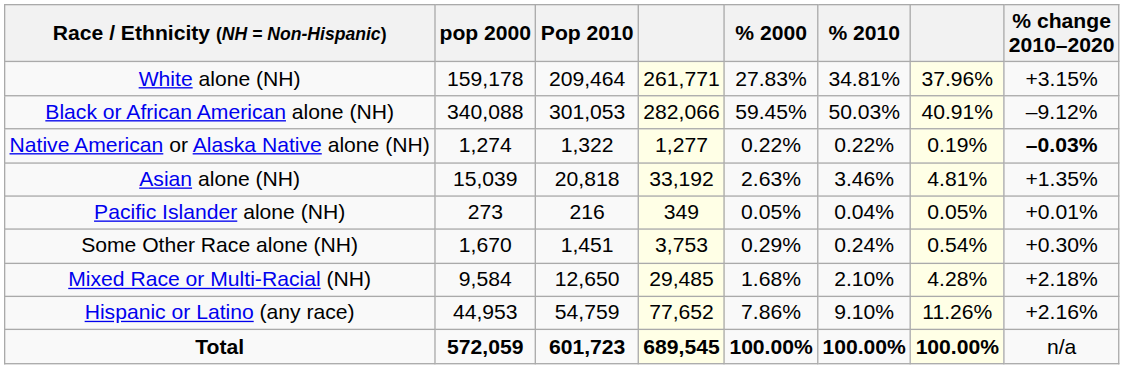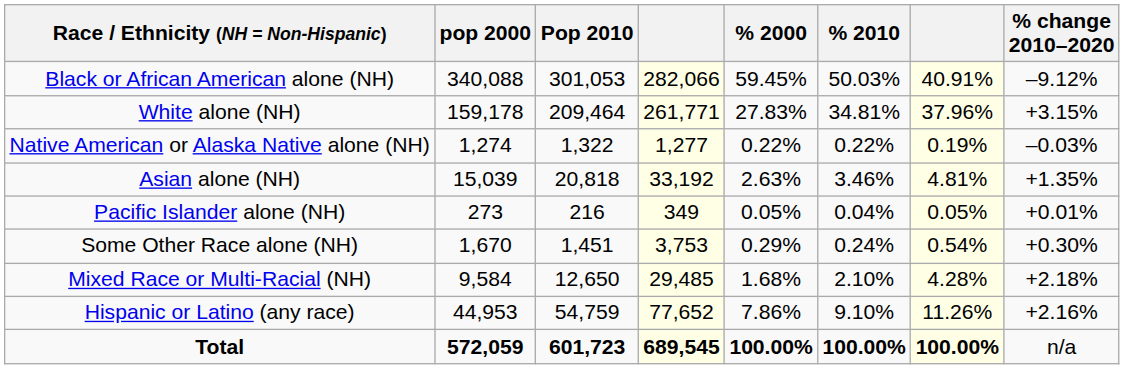rows swapped: (220, 78) <-> (220, 111)
(1062, 145) bold -> (1062, 145) normal
